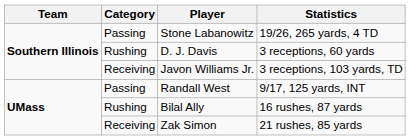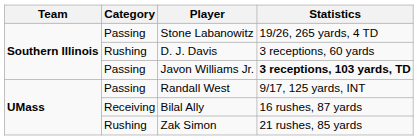(130, 70) Receiving -> (125, 70) Passing
(331, 70) normal -> (335, 70) bold
(125, 107) Rushing -> (130, 107) Receiving
(130, 125) Receiving -> (125, 125) Rushing
